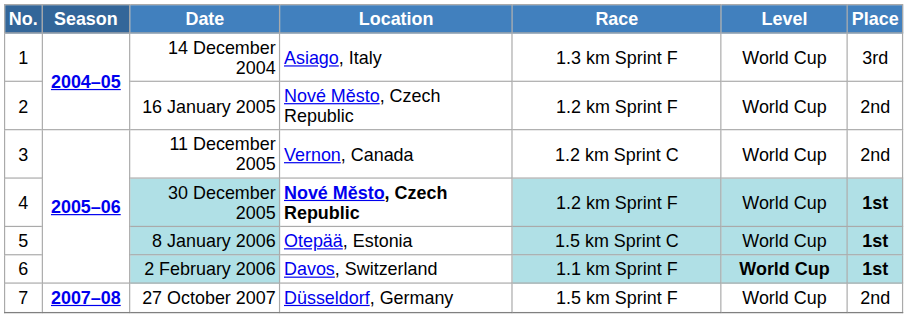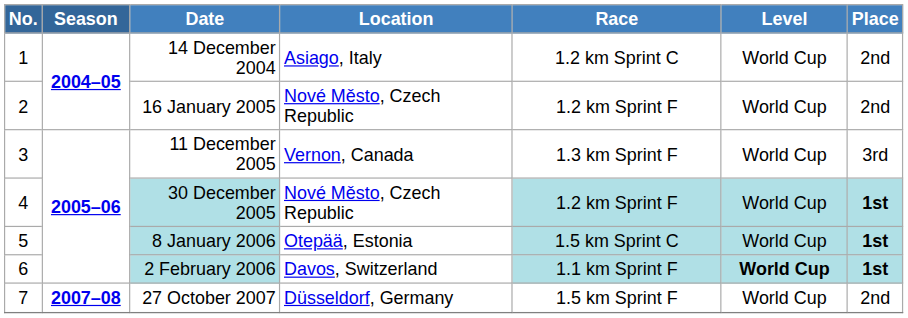(617, 57) 1.3 km Sprint F -> (617, 57) 1.2 km Sprint C
(875, 57) 3rd -> (875, 57) 2nd
(617, 154) 1.2 km Sprint C -> (617, 154) 1.3 km Sprint F
(875, 154) 2nd -> (875, 154) 3rd
(366, 203) bold -> (362, 203) normal
